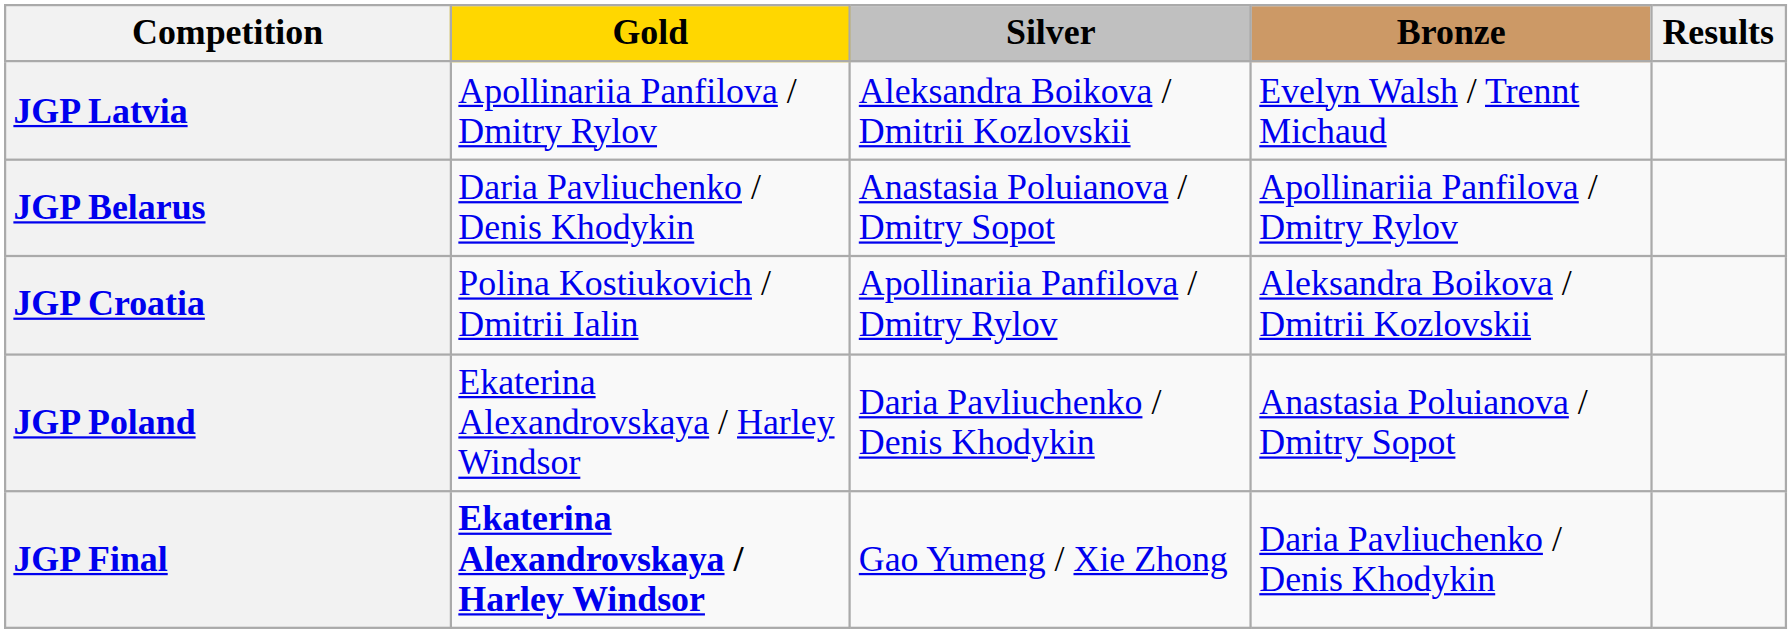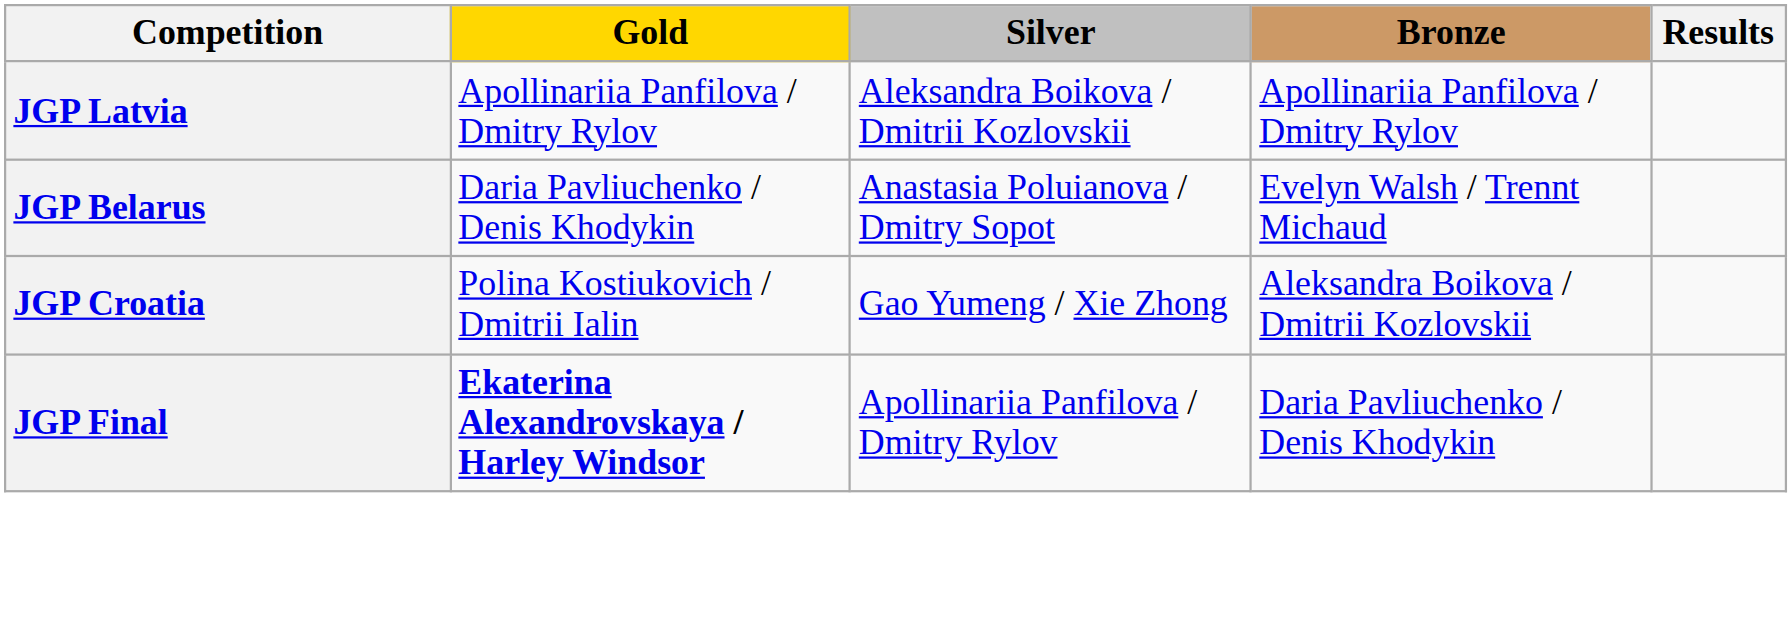(1419, 109) Evelyn Walsh / Trennt Michaud -> (1428, 109) Apollinariia Panfilova / Dmitry Rylov
(1428, 207) Apollinariia Panfilova / Dmitry Rylov -> (1419, 207) Evelyn Walsh / Trennt Michaud
(1028, 304) Apollinariia Panfilova / Dmitry Rylov -> (1043, 304) Gao Yumeng / Xie Zhong
- row: (105, 421)
(1043, 559) Gao Yumeng / Xie Zhong -> (1028, 421) Apollinariia Panfilova / Dmitry Rylov
